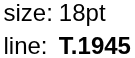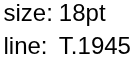(95, 45) bold -> (95, 45) normal
